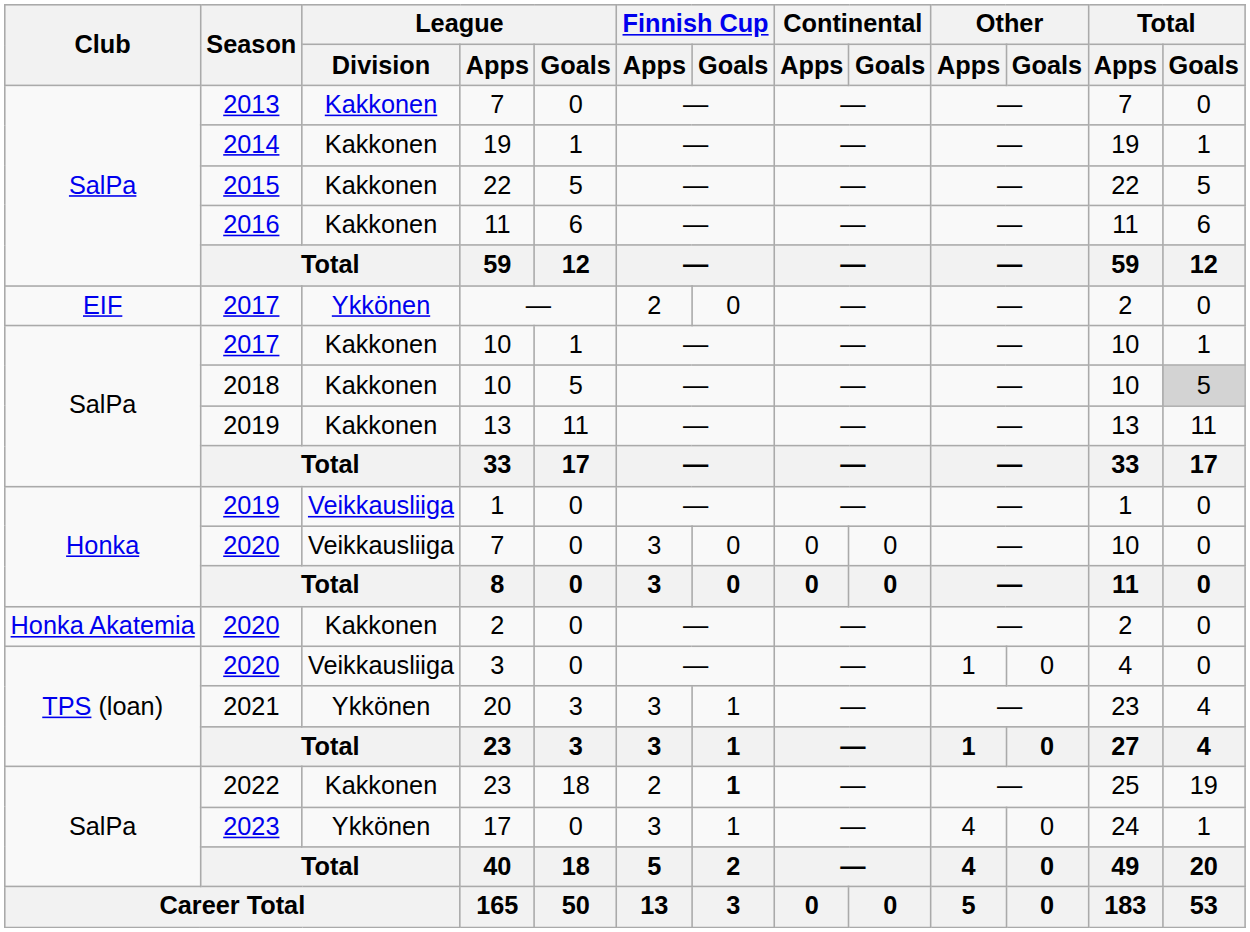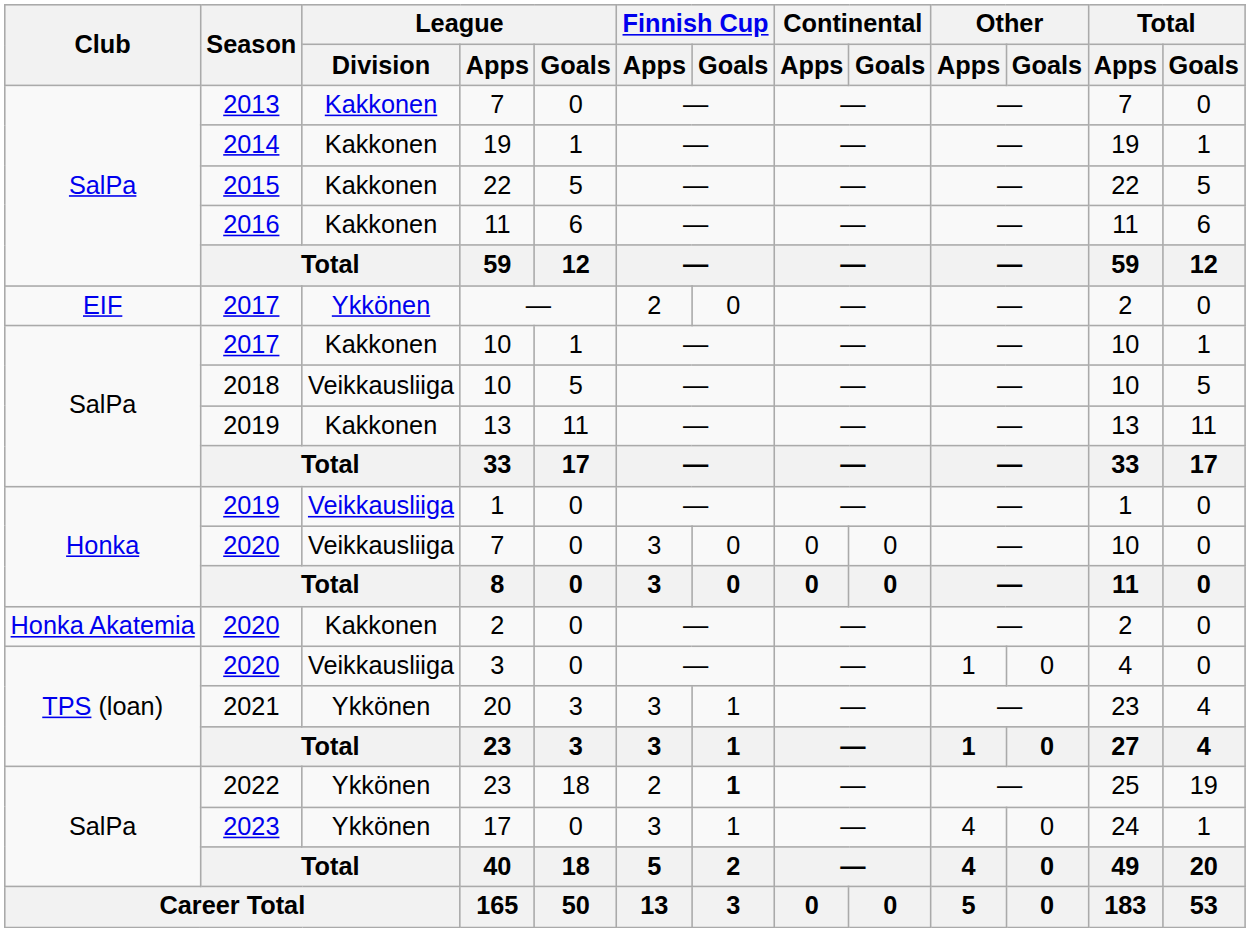(381, 385) Kakkonen -> (381, 385) Veikkausliiga
(1204, 385) lightgrey background -> (1204, 385) no background
(381, 786) Kakkonen -> (381, 786) Ykkönen
